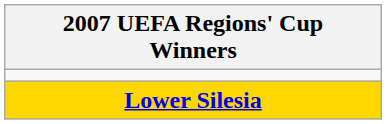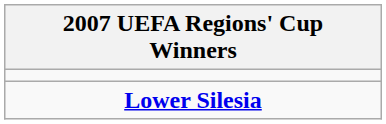(193, 99) gold background -> (193, 99) no background
